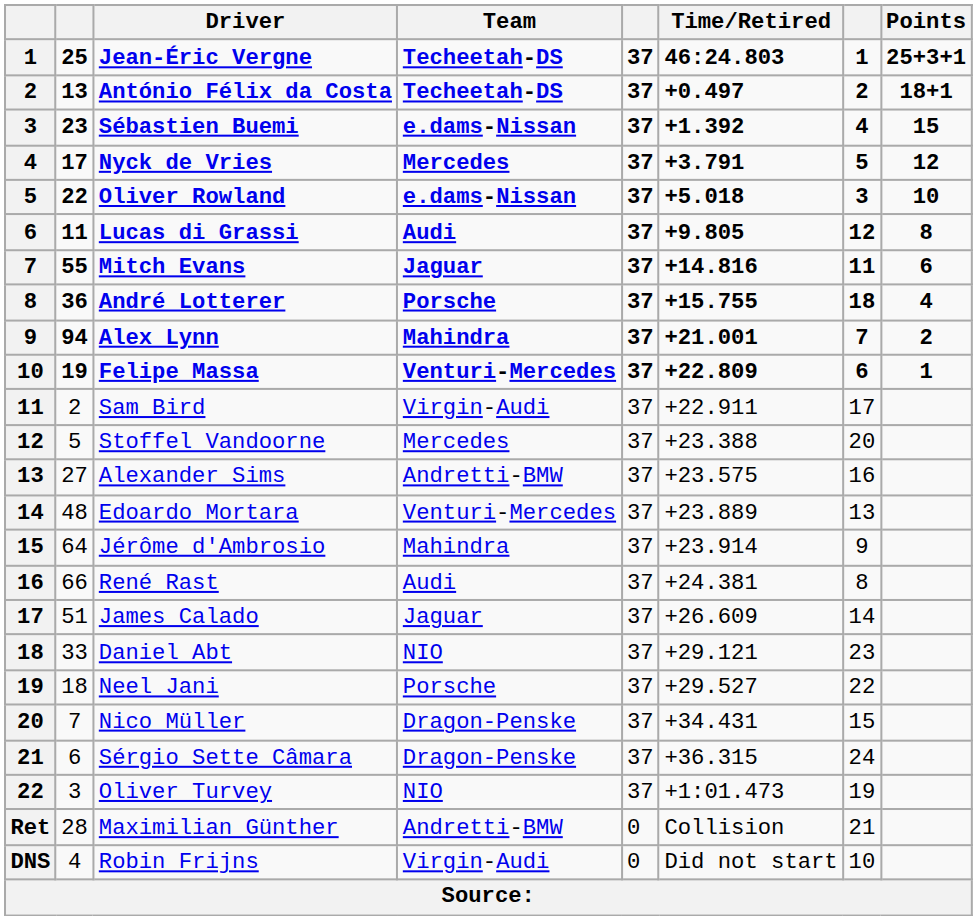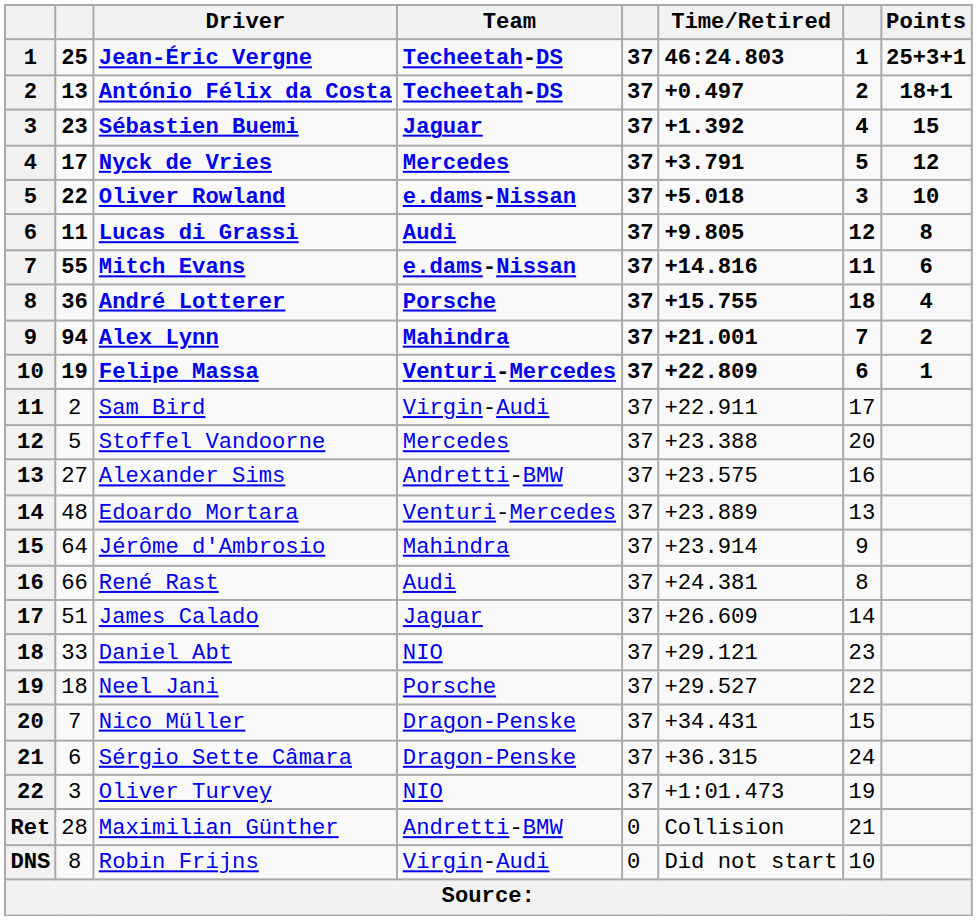(489, 128) e.dams-Nissan -> (443, 128) Jaguar
(443, 267) Jaguar -> (489, 267) e.dams-Nissan
(75, 862) 4 -> (75, 862) 8
